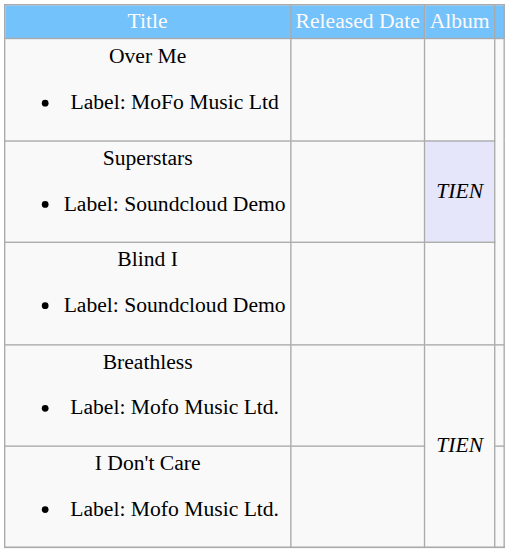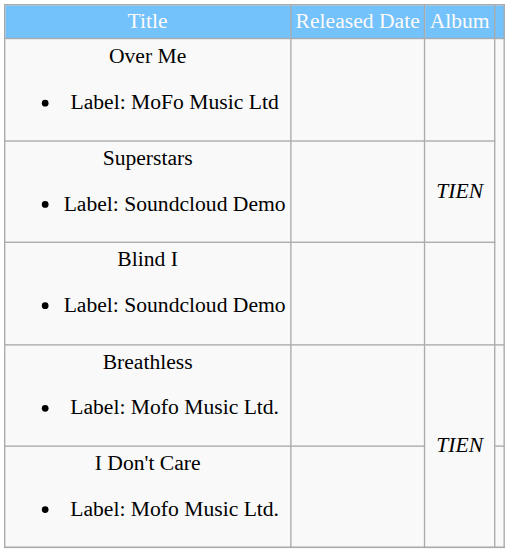(460, 191) lavender background -> (460, 191) no background
